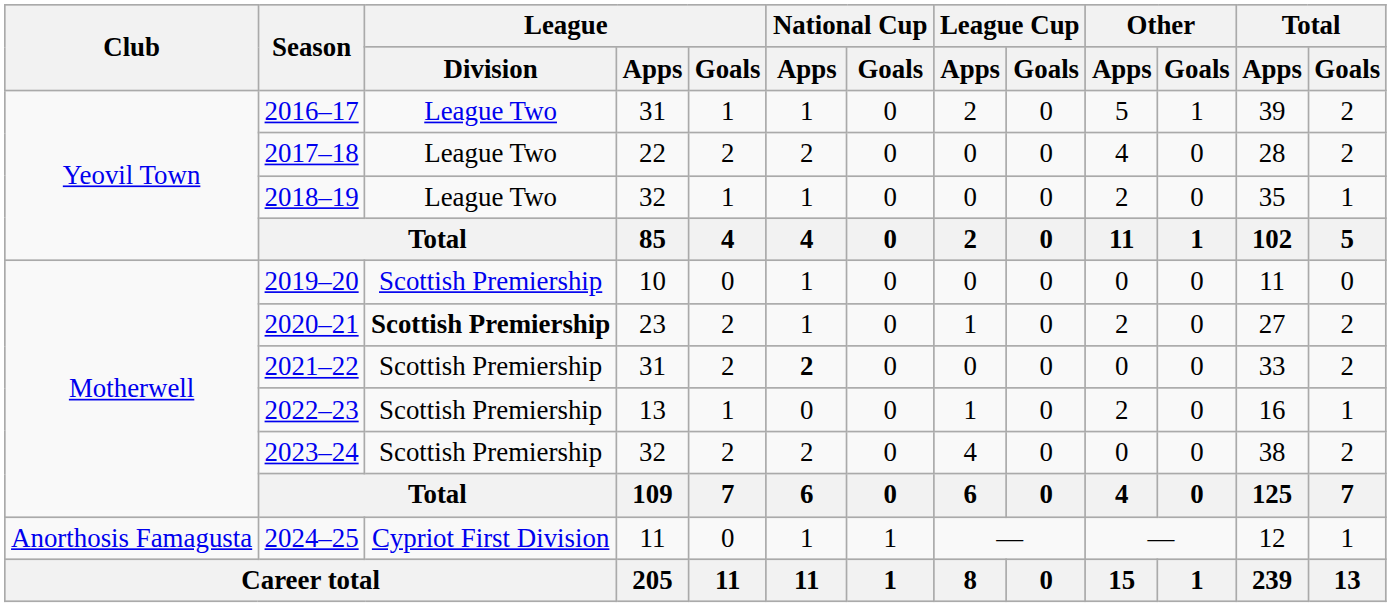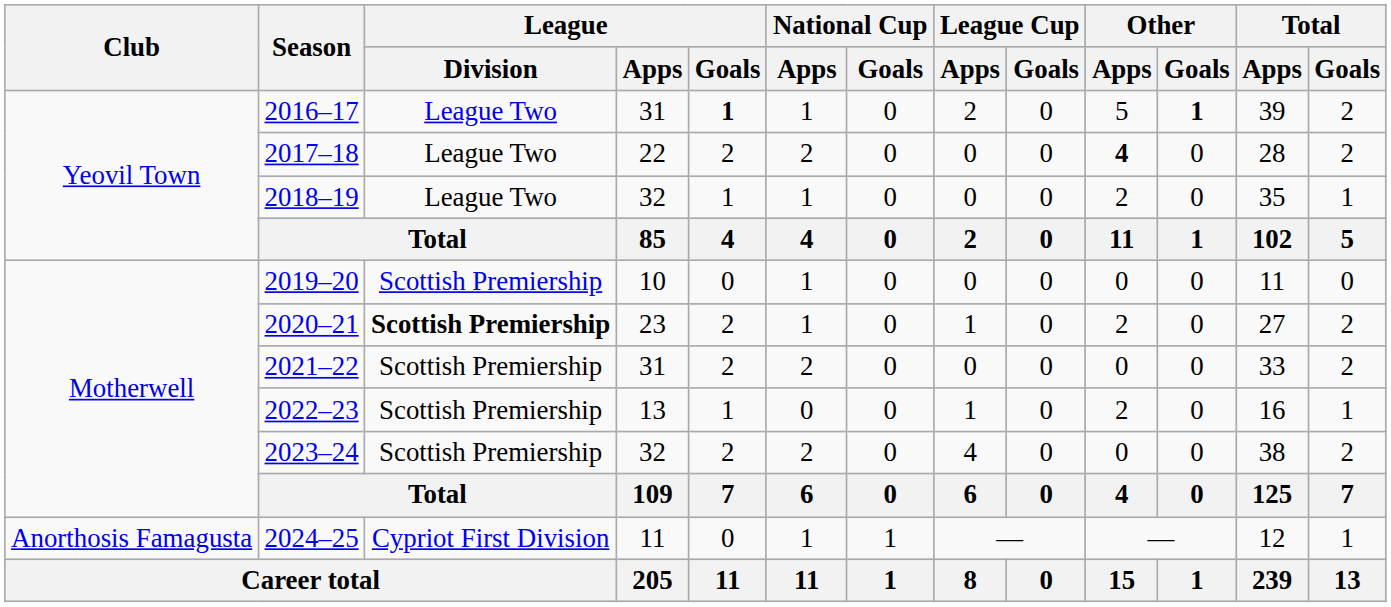(728, 111) normal -> (728, 111) bold
(1197, 111) normal -> (1197, 111) bold
(1122, 153) normal -> (1122, 153) bold
(807, 366) bold -> (807, 366) normal
